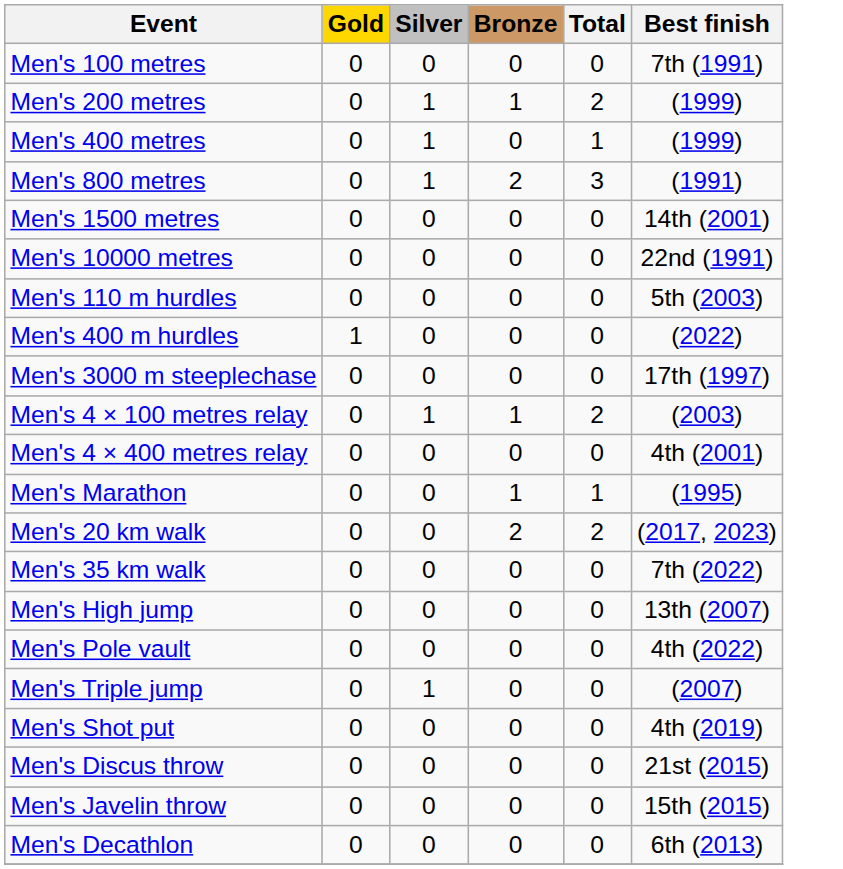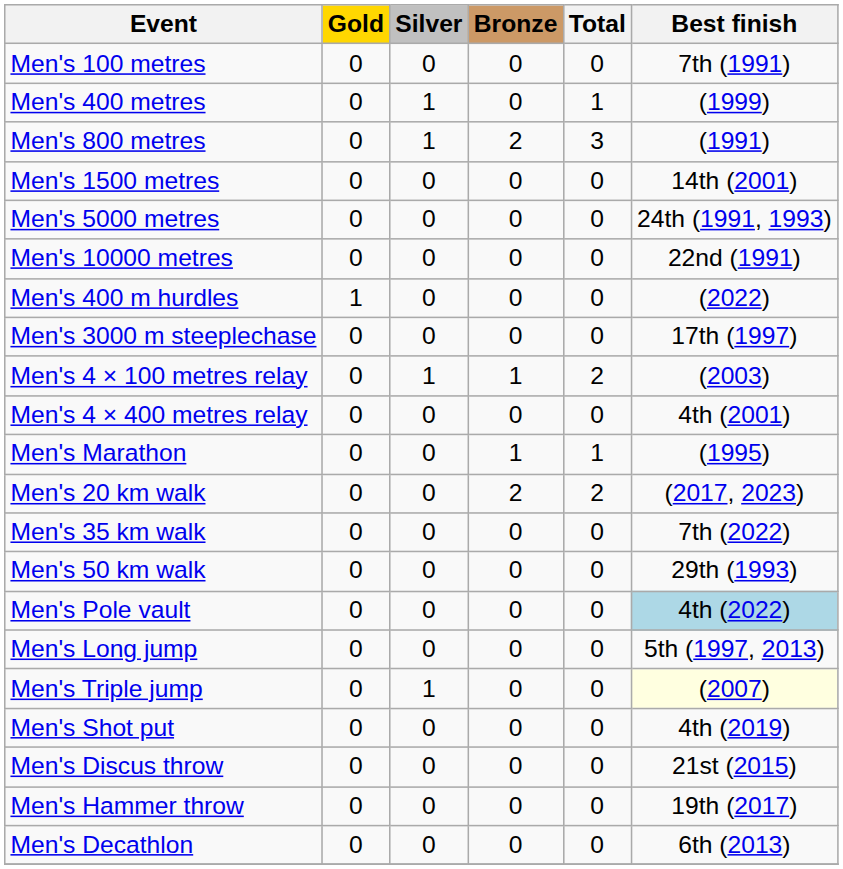- row: (108, 102)
+ row: (115, 219)
- row: (124, 297)
+ row: (108, 571)
- row: (102, 610)
(707, 649) no background -> (734, 610) lightblue background
+ row: (104, 649)
(707, 688) no background -> (734, 688) lightyellow background
- row: (118, 805)
+ row: (127, 805)
